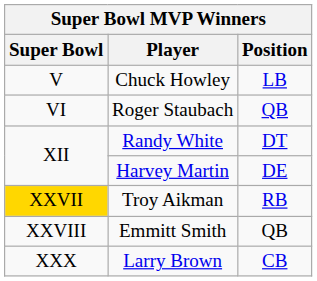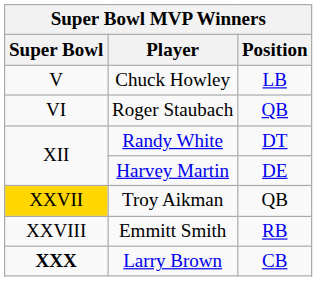(275, 200) RB -> (275, 200) QB
(275, 230) QB -> (275, 230) RB
(56, 261) normal -> (56, 261) bold
